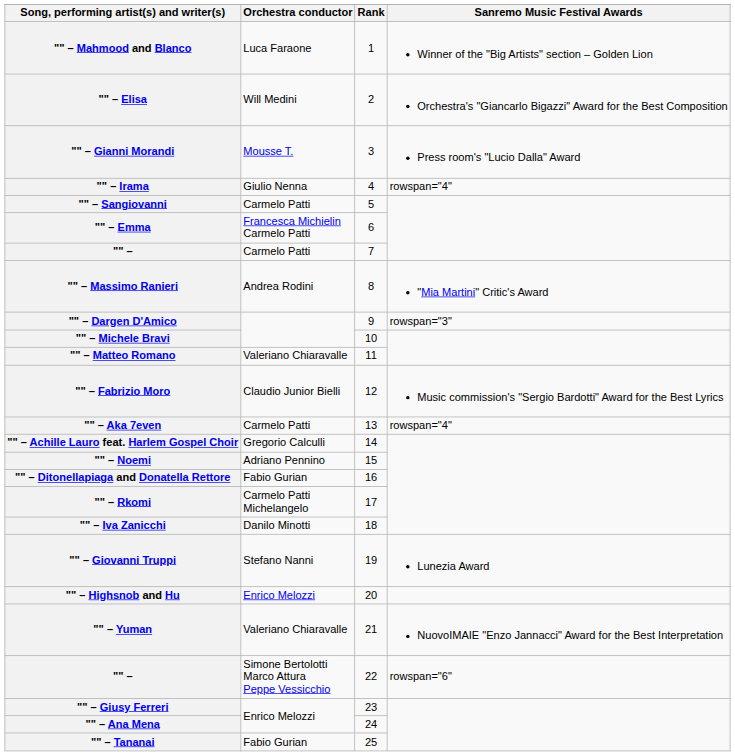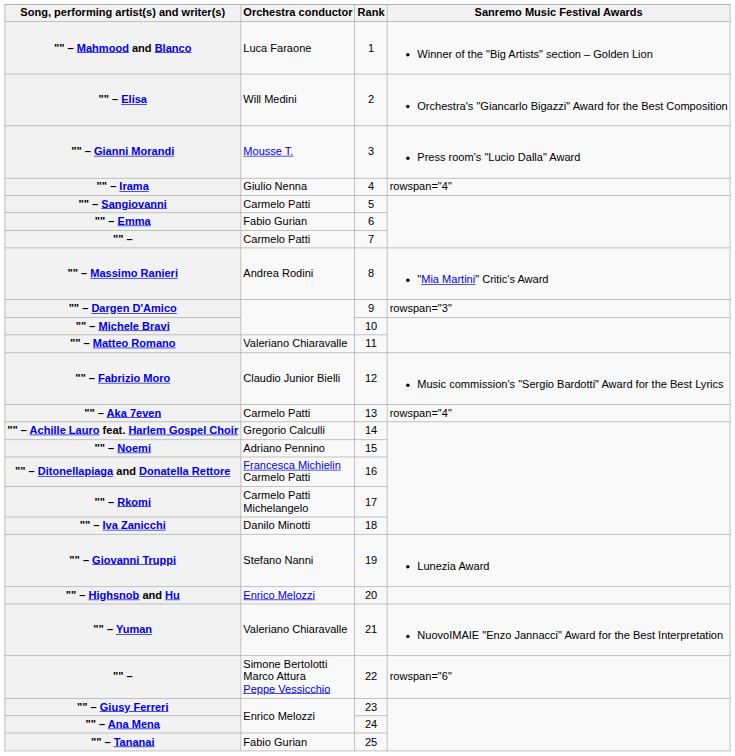(292, 228) Francesca Michielin Carmelo Patti -> (275, 221) Fabio Gurian
(275, 478) Fabio Gurian -> (292, 472) Francesca Michielin Carmelo Patti
